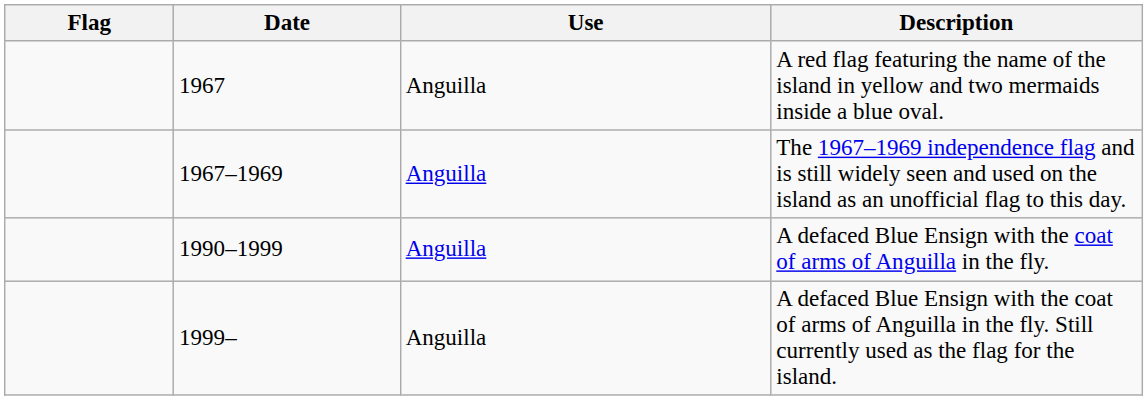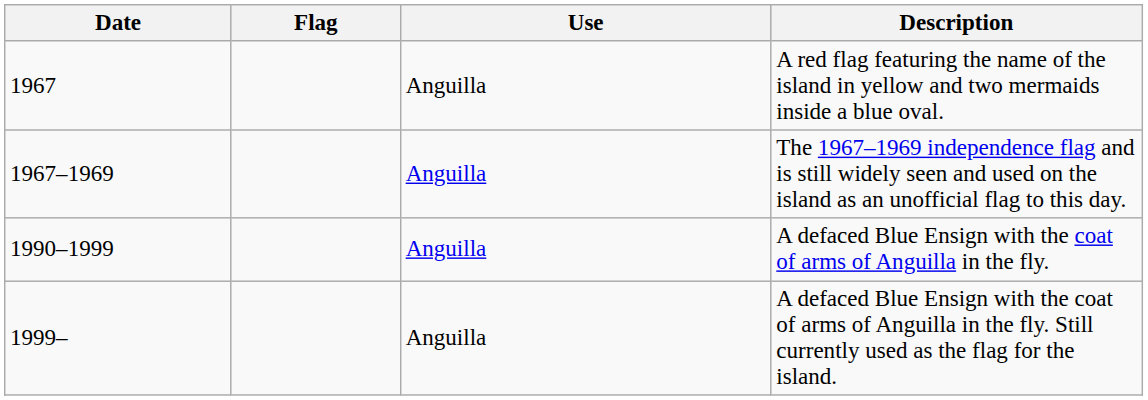columns swapped: (89, 22) <-> (287, 22)
